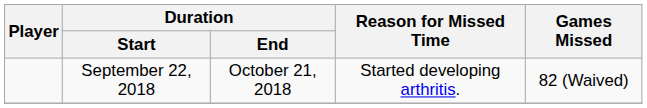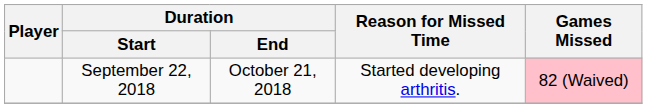(584, 80) no background -> (584, 80) pink background
